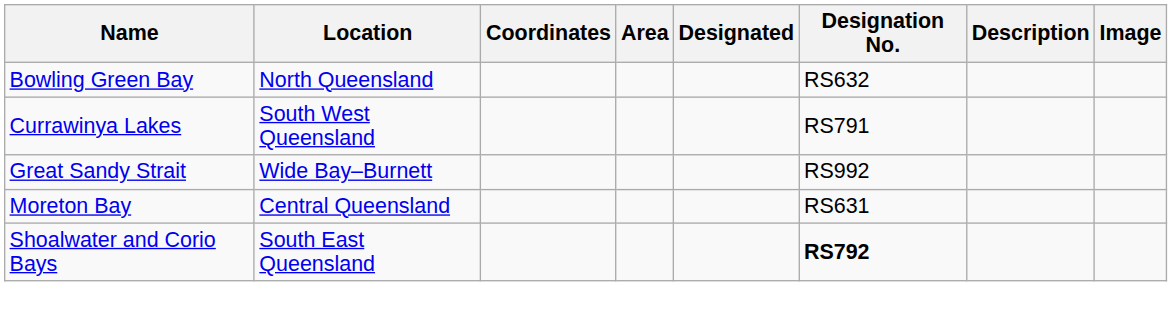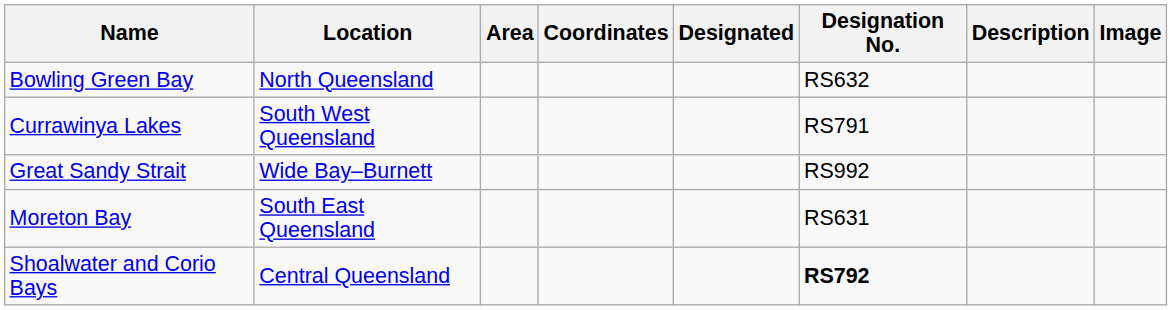columns swapped: (549, 33) <-> (645, 33)
(355, 205) Central Queensland -> (317, 217) South East Queensland
(317, 251) South East Queensland -> (355, 275) Central Queensland
